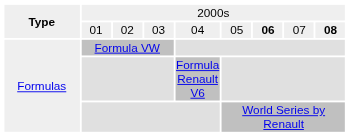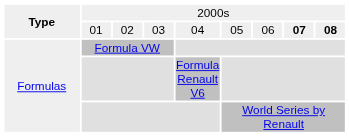(268, 30) bold -> (268, 30) normal
(299, 30) normal -> (299, 30) bold
